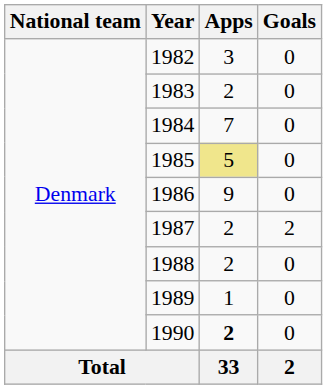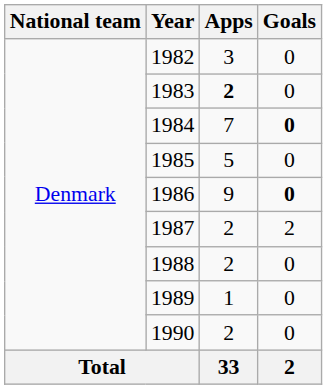(229, 90) normal -> (229, 90) bold
(289, 125) normal -> (289, 125) bold
(229, 159) khaki background -> (229, 159) no background
(289, 194) normal -> (289, 194) bold
(229, 332) bold -> (229, 332) normal
